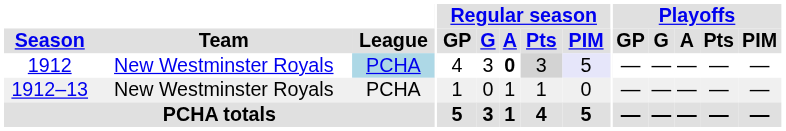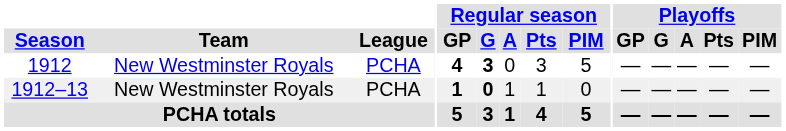(393, 65) lightblue background -> (393, 65) no background
(457, 65) normal -> (457, 65) bold
(488, 65) normal -> (488, 65) bold
(510, 65) bold -> (510, 65) normal
(541, 65) lightgrey background -> (541, 65) no background
(586, 65) lavender background -> (586, 65) no background
(457, 89) normal -> (457, 89) bold
(488, 89) normal -> (488, 89) bold
